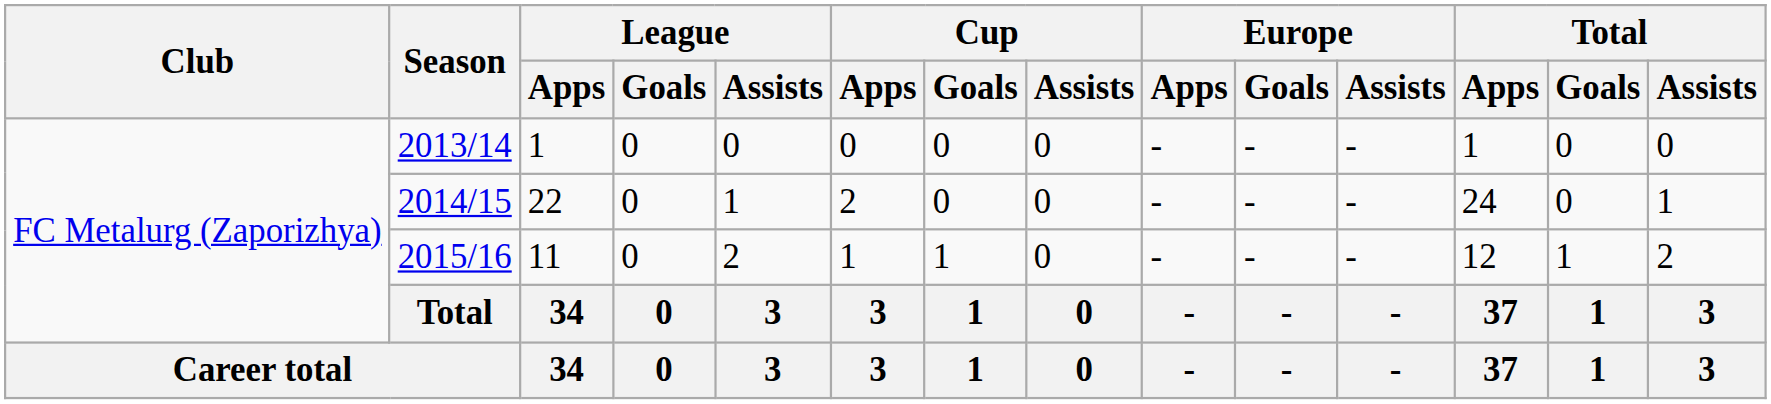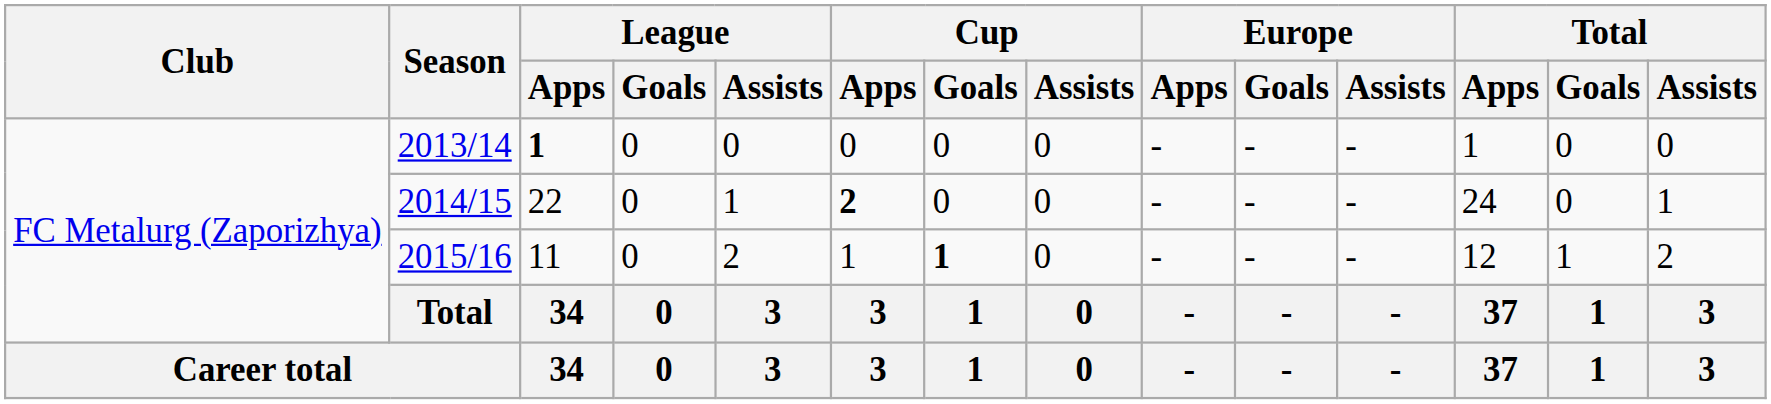(537, 144) normal -> (537, 144) bold
(848, 200) normal -> (848, 200) bold
(941, 256) normal -> (941, 256) bold
